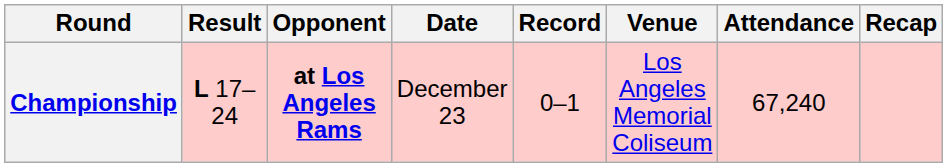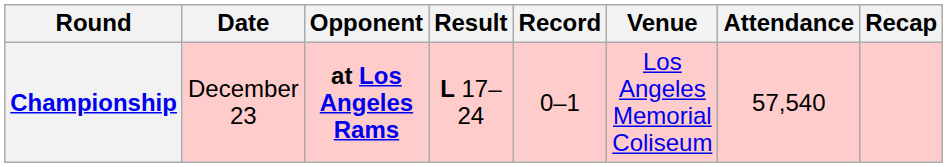columns swapped: (452, 23) <-> (225, 23)
(789, 102) 67,240 -> (789, 102) 57,540
